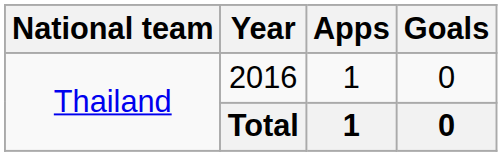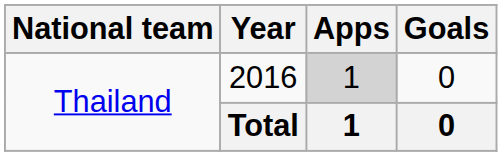(351, 77) no background -> (351, 77) lightgrey background
